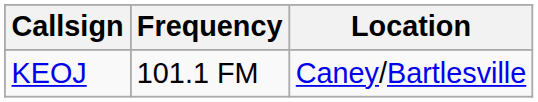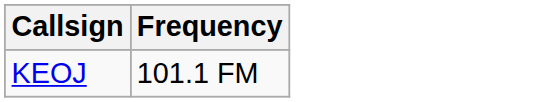- column: (411, 27)
